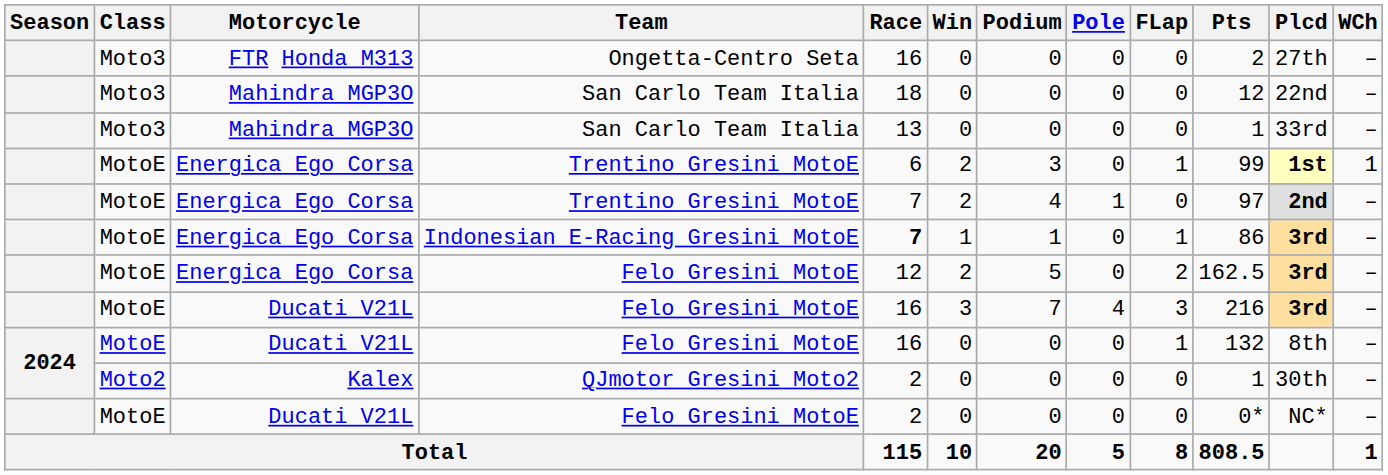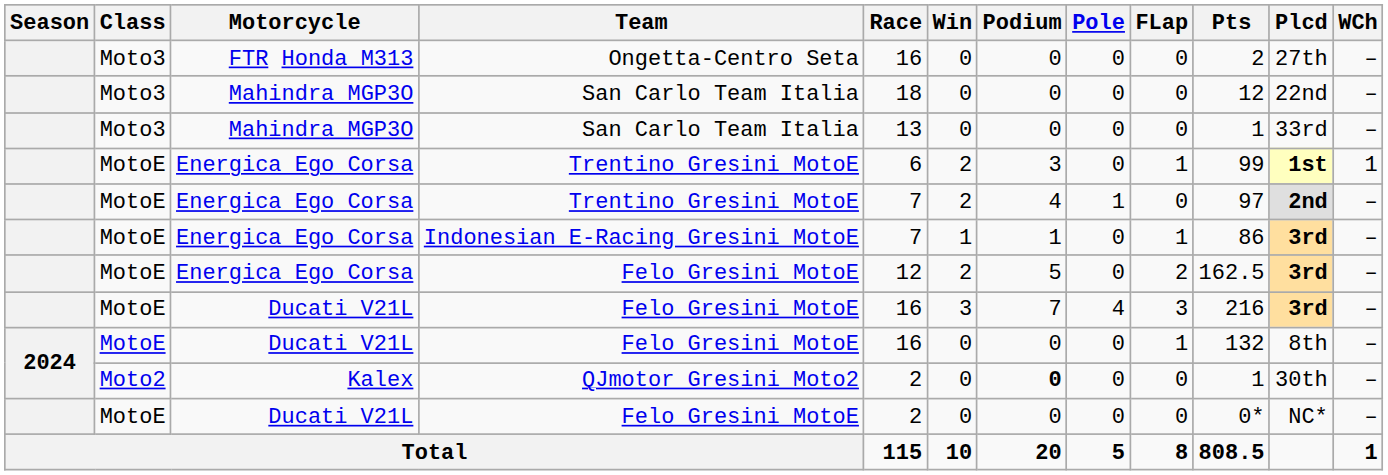(916, 238) bold -> (916, 238) normal
(1055, 381) normal -> (1055, 381) bold
